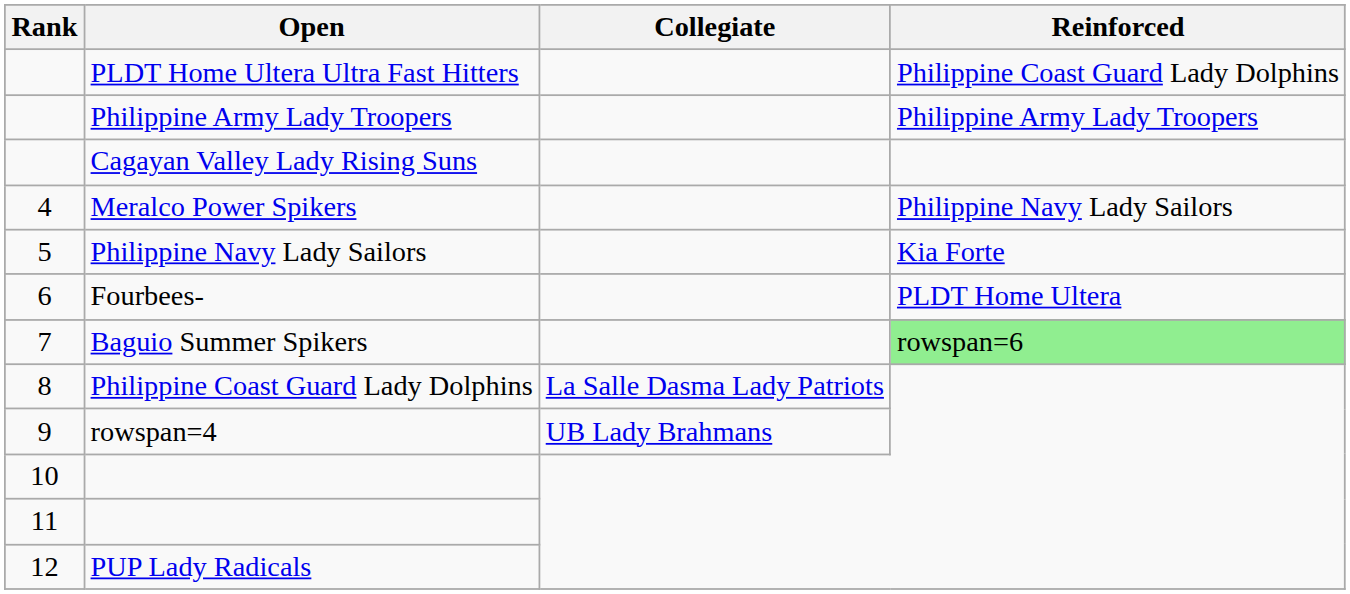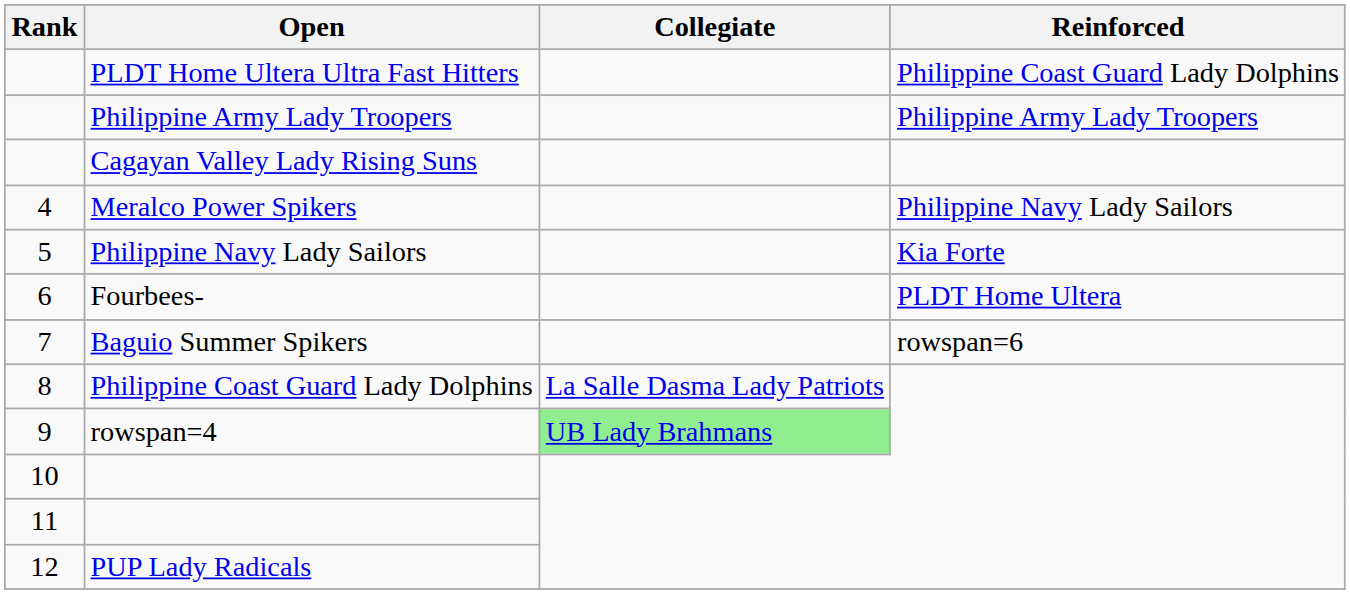(960, 341) lightgreen background -> (960, 341) no background
(659, 431) no background -> (659, 431) lightgreen background
